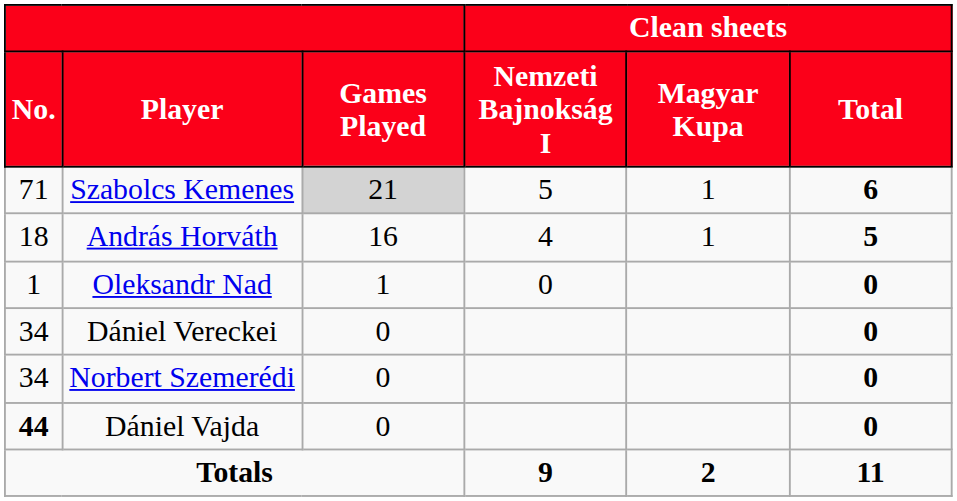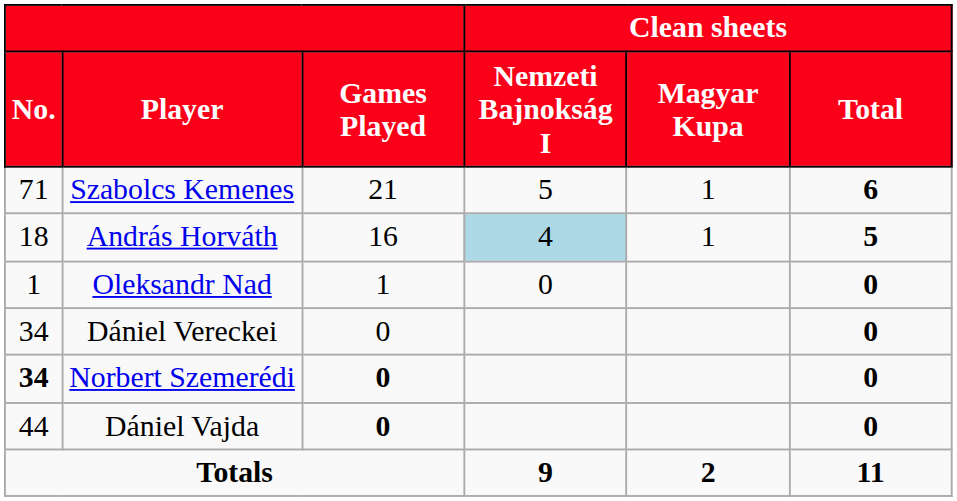(383, 189) lightgrey background -> (383, 189) no background
(546, 236) no background -> (546, 236) lightblue background
(34, 378) normal -> (34, 378) bold
(383, 378) normal -> (383, 378) bold
(34, 425) bold -> (34, 425) normal
(383, 425) normal -> (383, 425) bold
